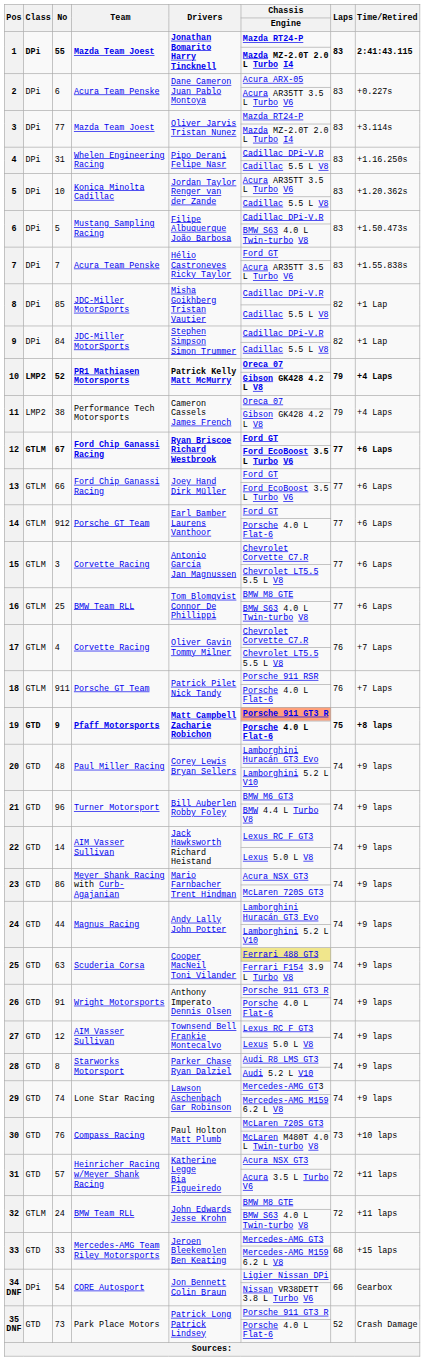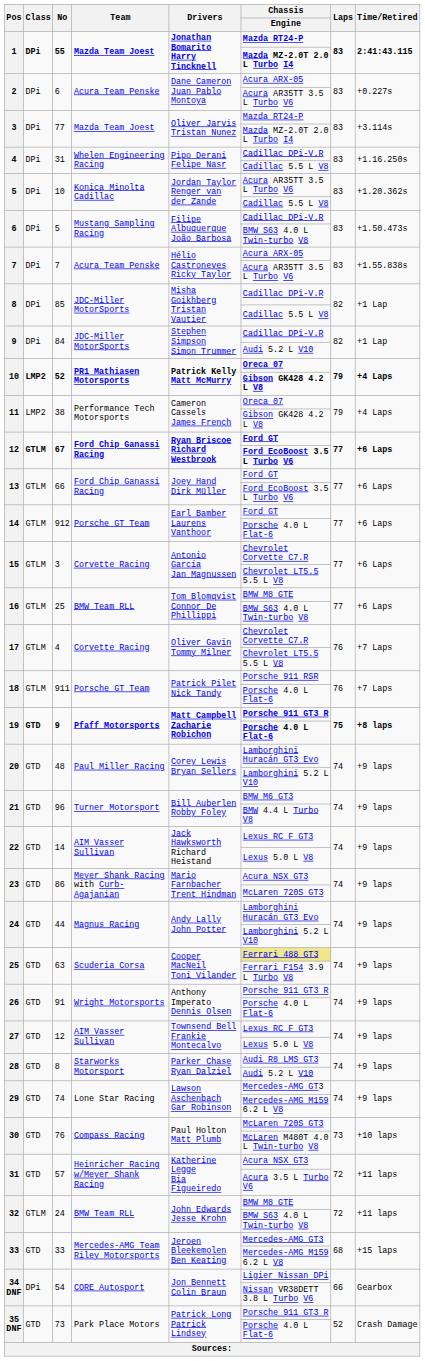(260, 254) Ford GT -> (273, 254) Acura ARX-05
(286, 351) Cadillac 5.5 L V8 -> (278, 351) Audi 5.2 L V10
(286, 714) lightsalmon background -> (286, 714) no background
